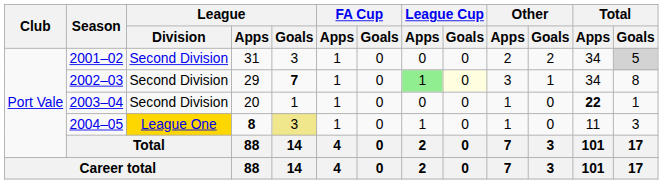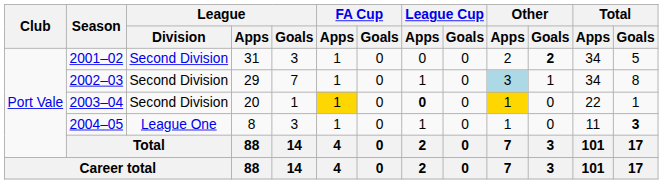(550, 59) normal -> (550, 59) bold
(636, 59) lightgrey background -> (636, 59) no background
(294, 80) bold -> (294, 80) normal
(422, 80) lightgreen background -> (422, 80) no background
(465, 80) lightyellow background -> (465, 80) no background
(508, 80) no background -> (508, 80) lightblue background
(337, 102) no background -> (337, 102) gold background
(422, 102) normal -> (422, 102) bold
(508, 102) no background -> (508, 102) gold background
(593, 102) bold -> (593, 102) normal
(179, 124) gold background -> (179, 124) no background
(252, 124) bold -> (252, 124) normal
(294, 124) khaki background -> (294, 124) no background
(636, 124) normal -> (636, 124) bold
